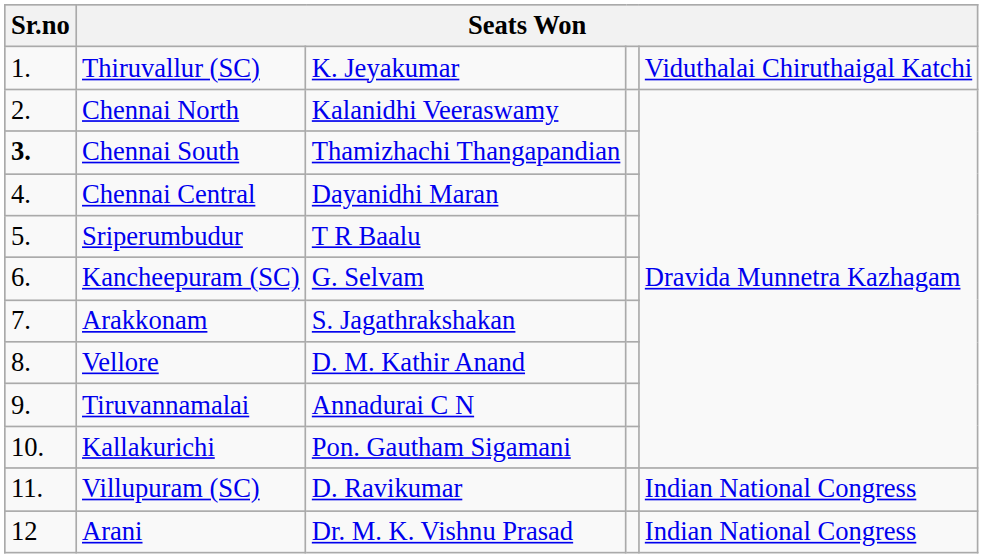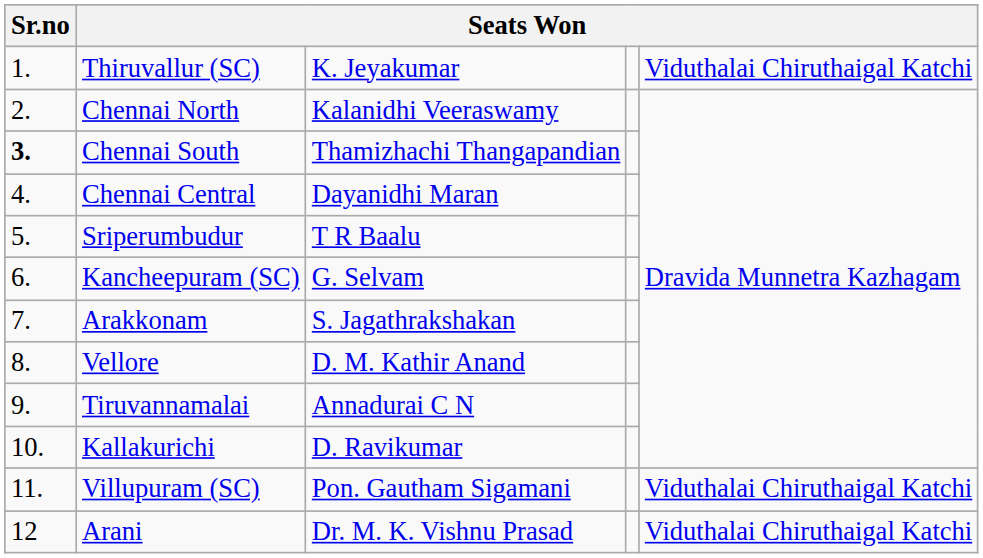(441, 446) Pon. Gautham Sigamani -> (387, 446) D. Ravikumar
(387, 488) D. Ravikumar -> (441, 488) Pon. Gautham Sigamani
(781, 488) Indian National Congress -> (809, 488) Viduthalai Chiruthaigal Katchi
(781, 531) Indian National Congress -> (809, 531) Viduthalai Chiruthaigal Katchi
